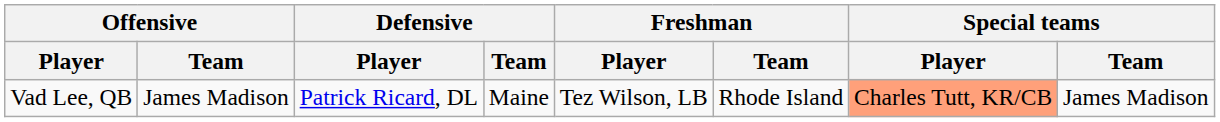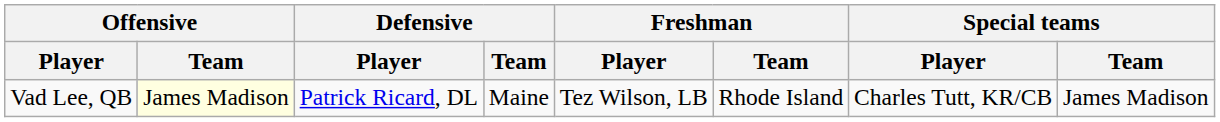(216, 97) no background -> (216, 97) lightyellow background
(953, 97) lightsalmon background -> (953, 97) no background
